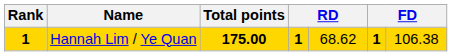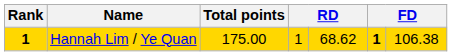(244, 39) bold -> (244, 39) normal
(298, 39) bold -> (298, 39) normal
